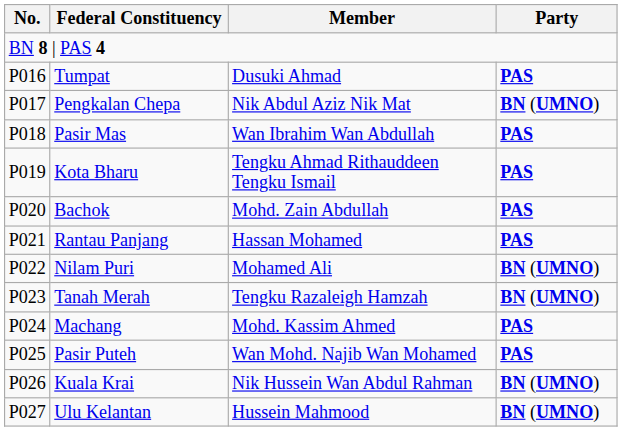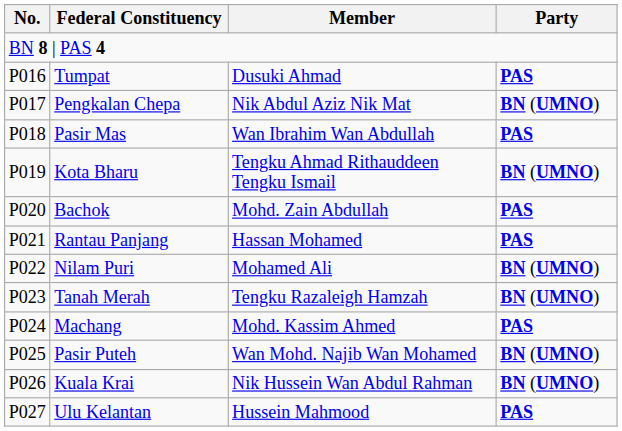(517, 172) PAS -> (550, 172) BN (UMNO)
(517, 354) PAS -> (550, 354) BN (UMNO)
(550, 411) BN (UMNO) -> (517, 411) PAS
